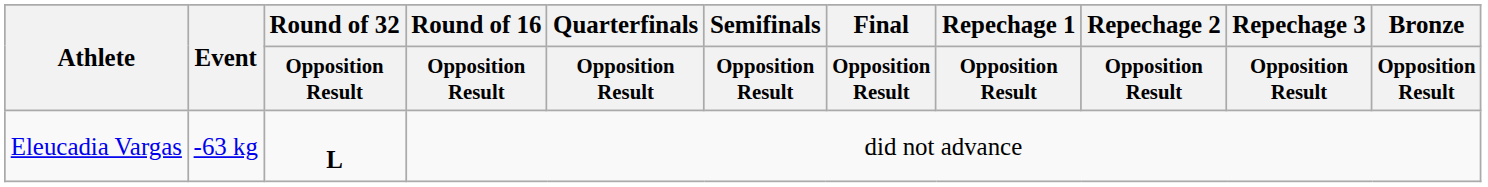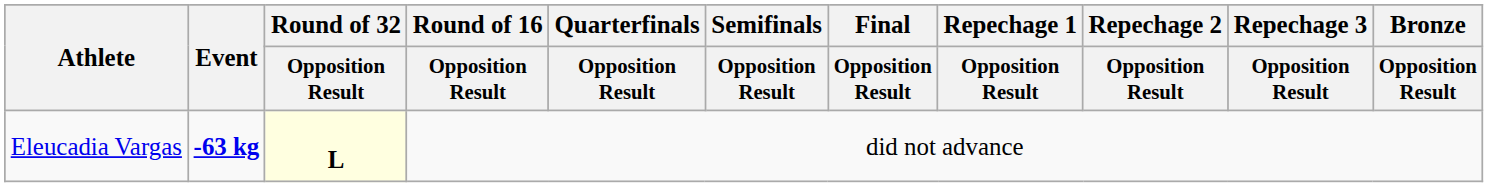(226, 146) normal -> (226, 146) bold
(335, 160) no background -> (336, 160) lightyellow background
